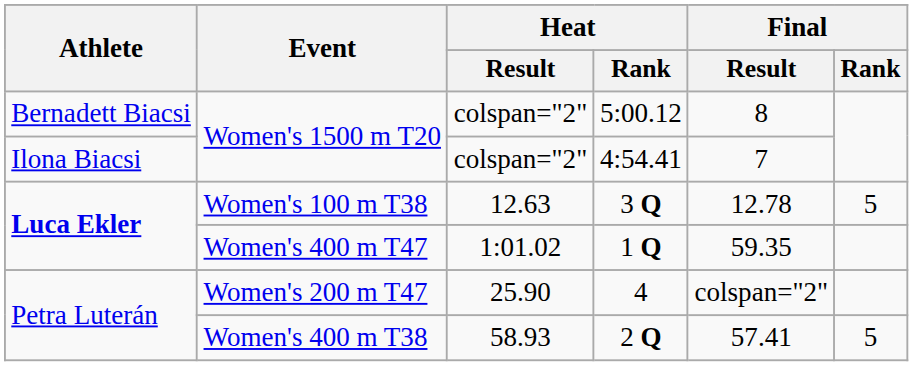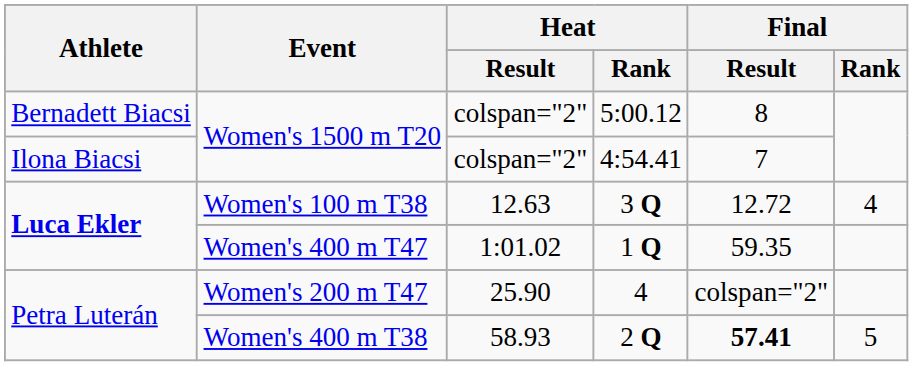(761, 203) 12.78 -> (761, 203) 12.72
(870, 203) 5 -> (870, 203) 4
(761, 337) normal -> (761, 337) bold
